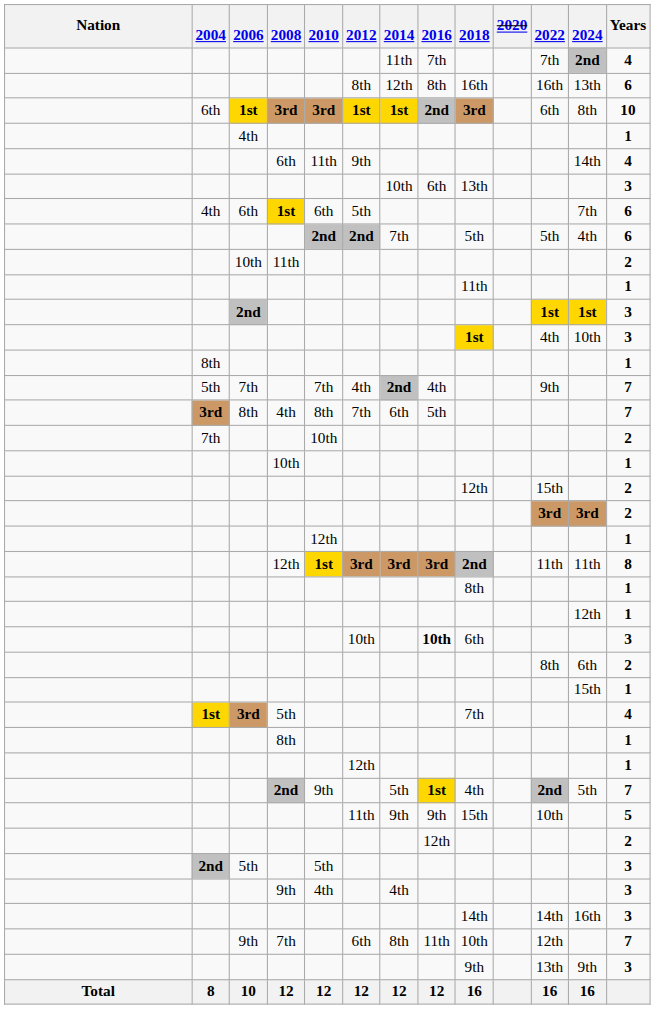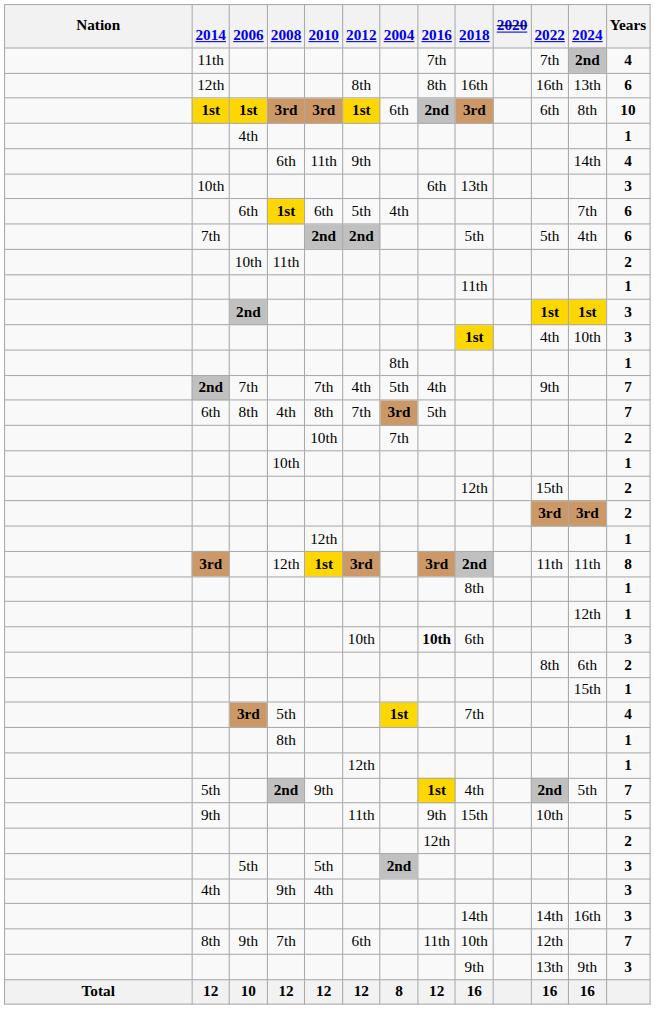columns swapped: (211, 35) <-> (399, 35)
